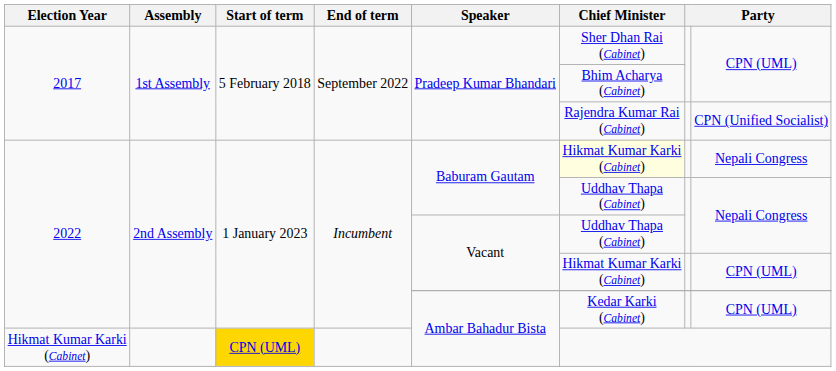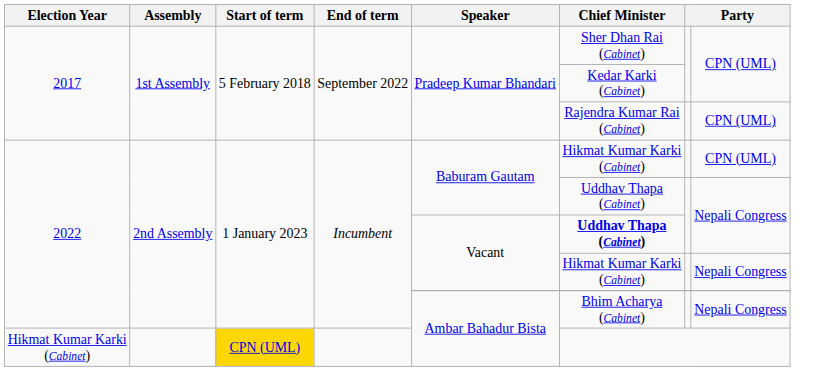(622, 83) Bhim Acharya (Cabinet) -> (622, 83) Kedar Karki (Cabinet)
(761, 120) CPN (Unified Socialist) -> (740, 120) CPN (UML)
(622, 158) lightyellow background -> (622, 158) no background
(761, 158) Nepali Congress -> (740, 158) CPN (UML)
(622, 234) normal -> (622, 234) bold
(761, 271) CPN (UML) -> (741, 271) Nepali Congress
(622, 309) Kedar Karki (Cabinet) -> (622, 309) Bhim Acharya (Cabinet)
(761, 309) CPN (UML) -> (741, 309) Nepali Congress
